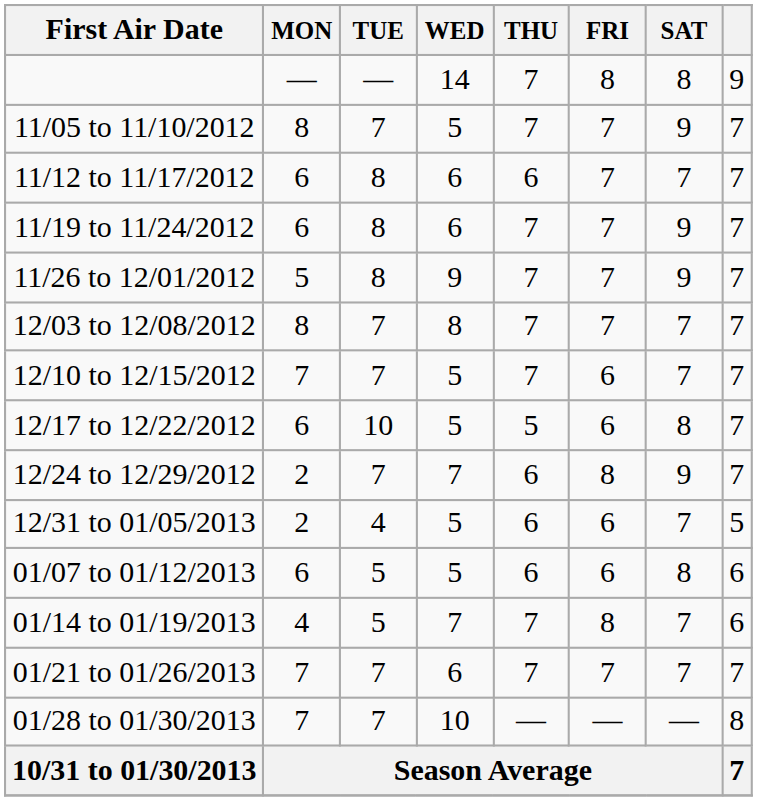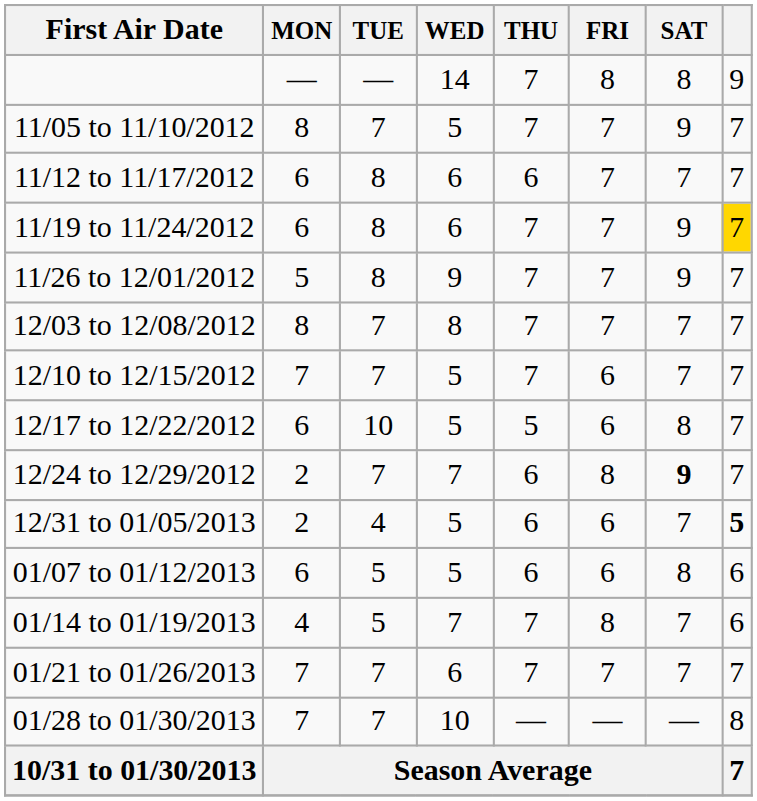(737, 227) no background -> (737, 227) gold background
(684, 474) normal -> (684, 474) bold
(737, 523) normal -> (737, 523) bold
